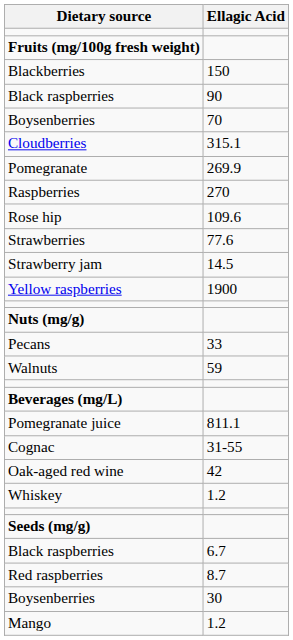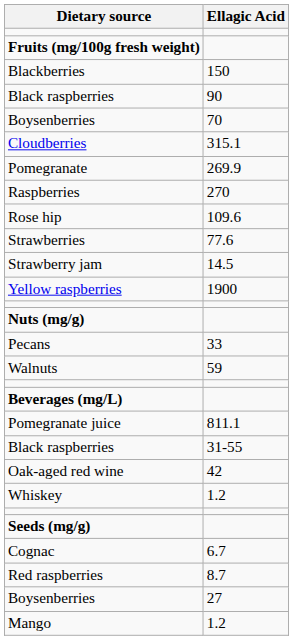(31, 447) Cognac -> (61, 447) Black raspberries
(61, 550) Black raspberries -> (31, 550) Cognac
(214, 599) 30 -> (214, 599) 27
